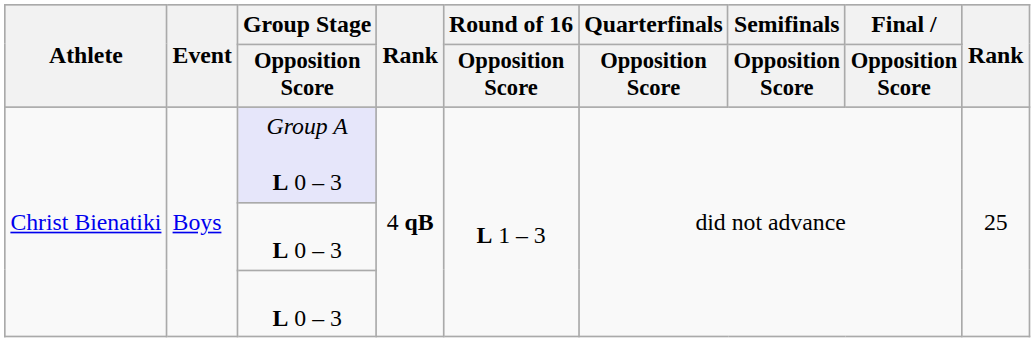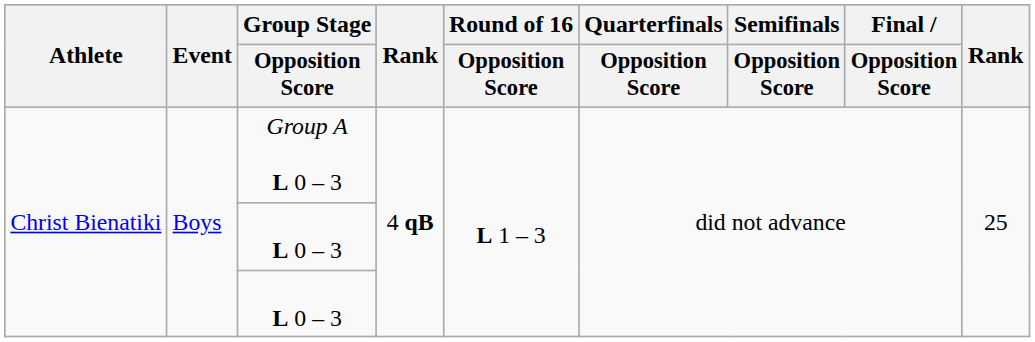(307, 155) lavender background -> (307, 155) no background
